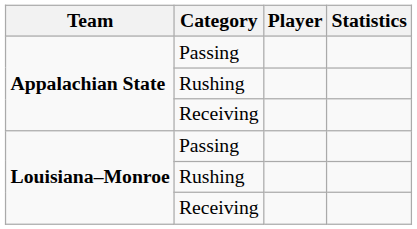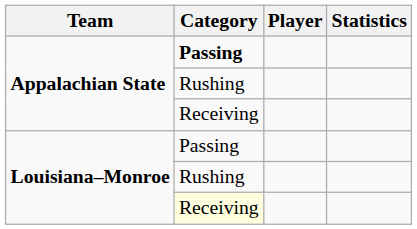(209, 51) normal -> (211, 51) bold
(219, 208) no background -> (219, 208) lightyellow background
